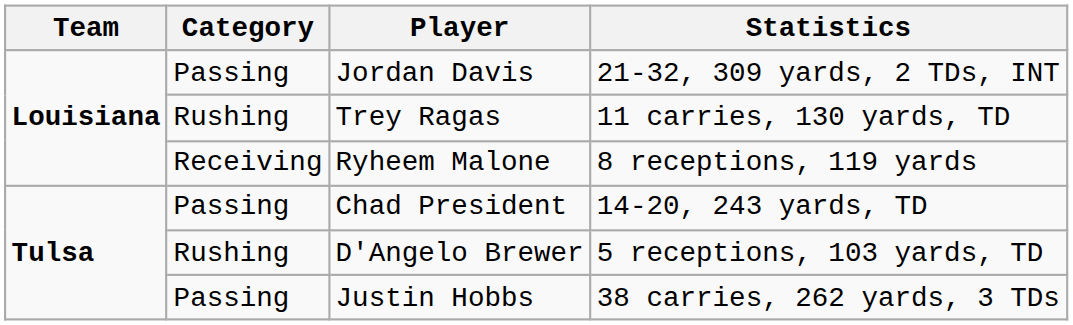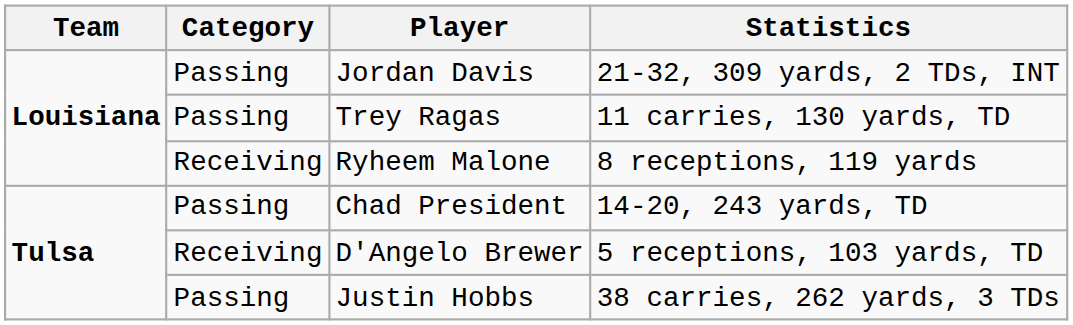(231, 118) Rushing -> (231, 118) Passing
(231, 253) Rushing -> (248, 253) Receiving
